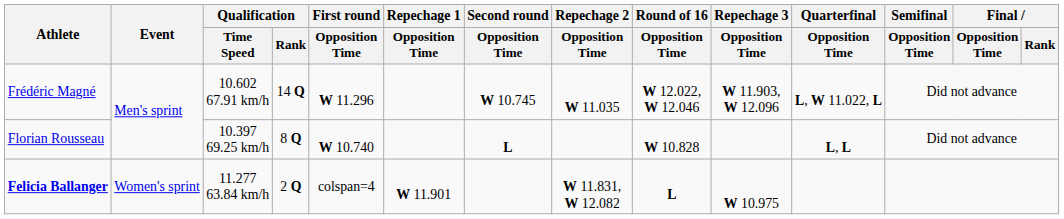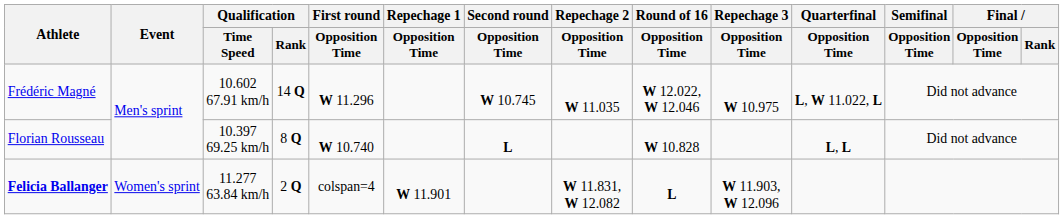(751, 100) W 11.903, W 12.096 -> (751, 108) W 10.975
(751, 203) W 10.975 -> (751, 195) W 11.903, W 12.096
